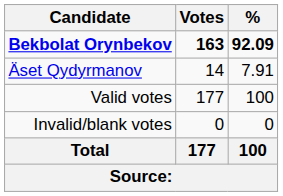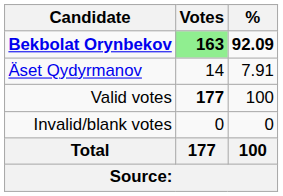(210, 44) no background -> (210, 44) lightgreen background
(210, 97) normal -> (210, 97) bold
